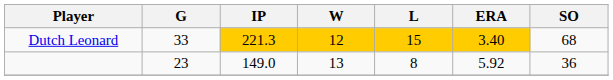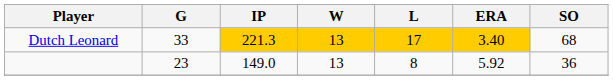(336, 39) 12 -> (336, 39) 13
(414, 39) 15 -> (414, 39) 17
